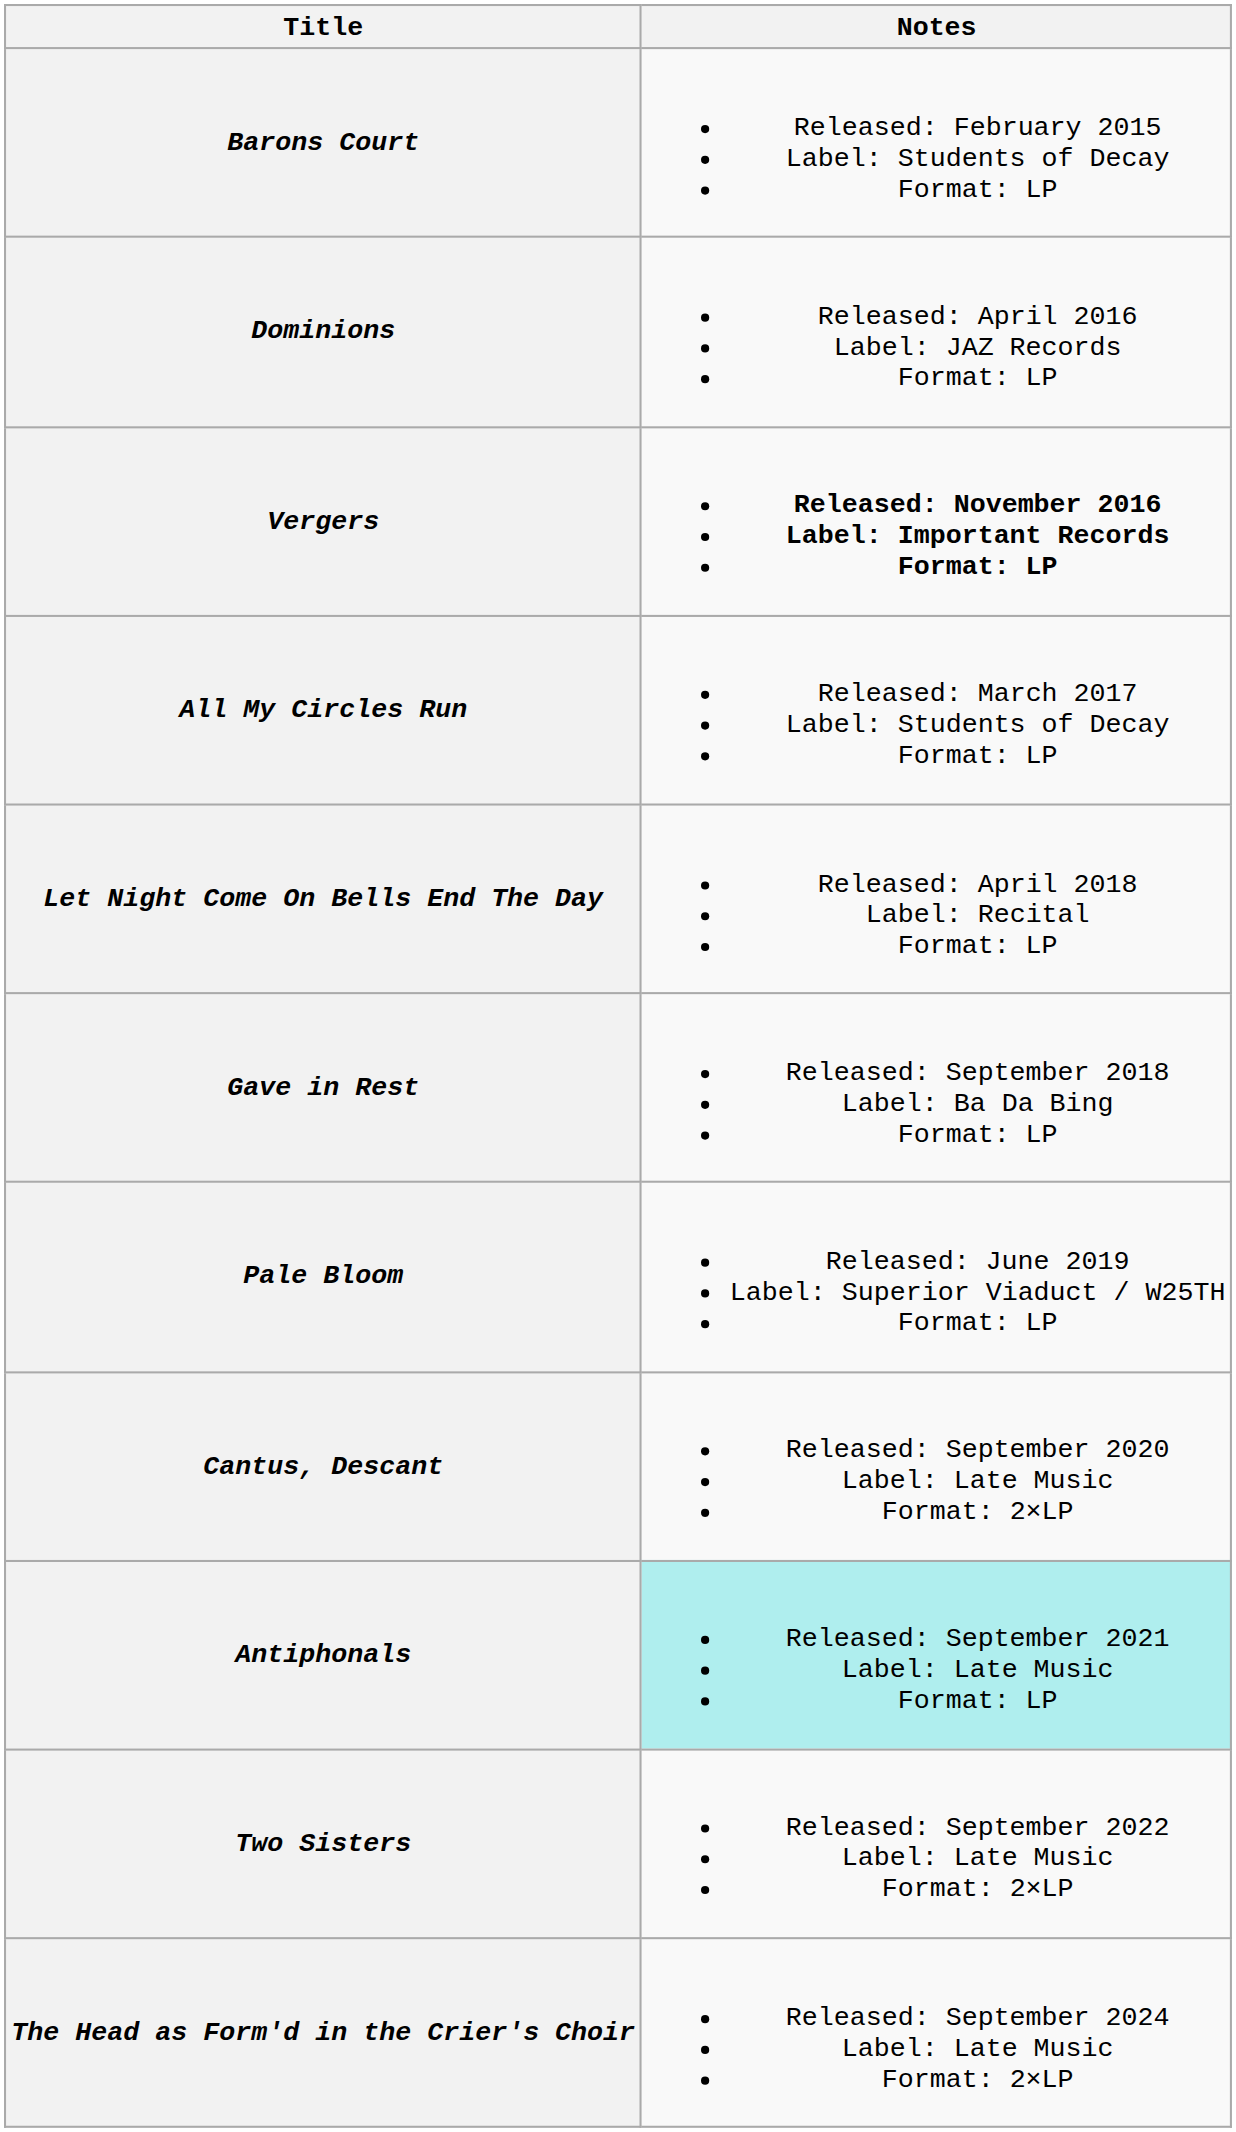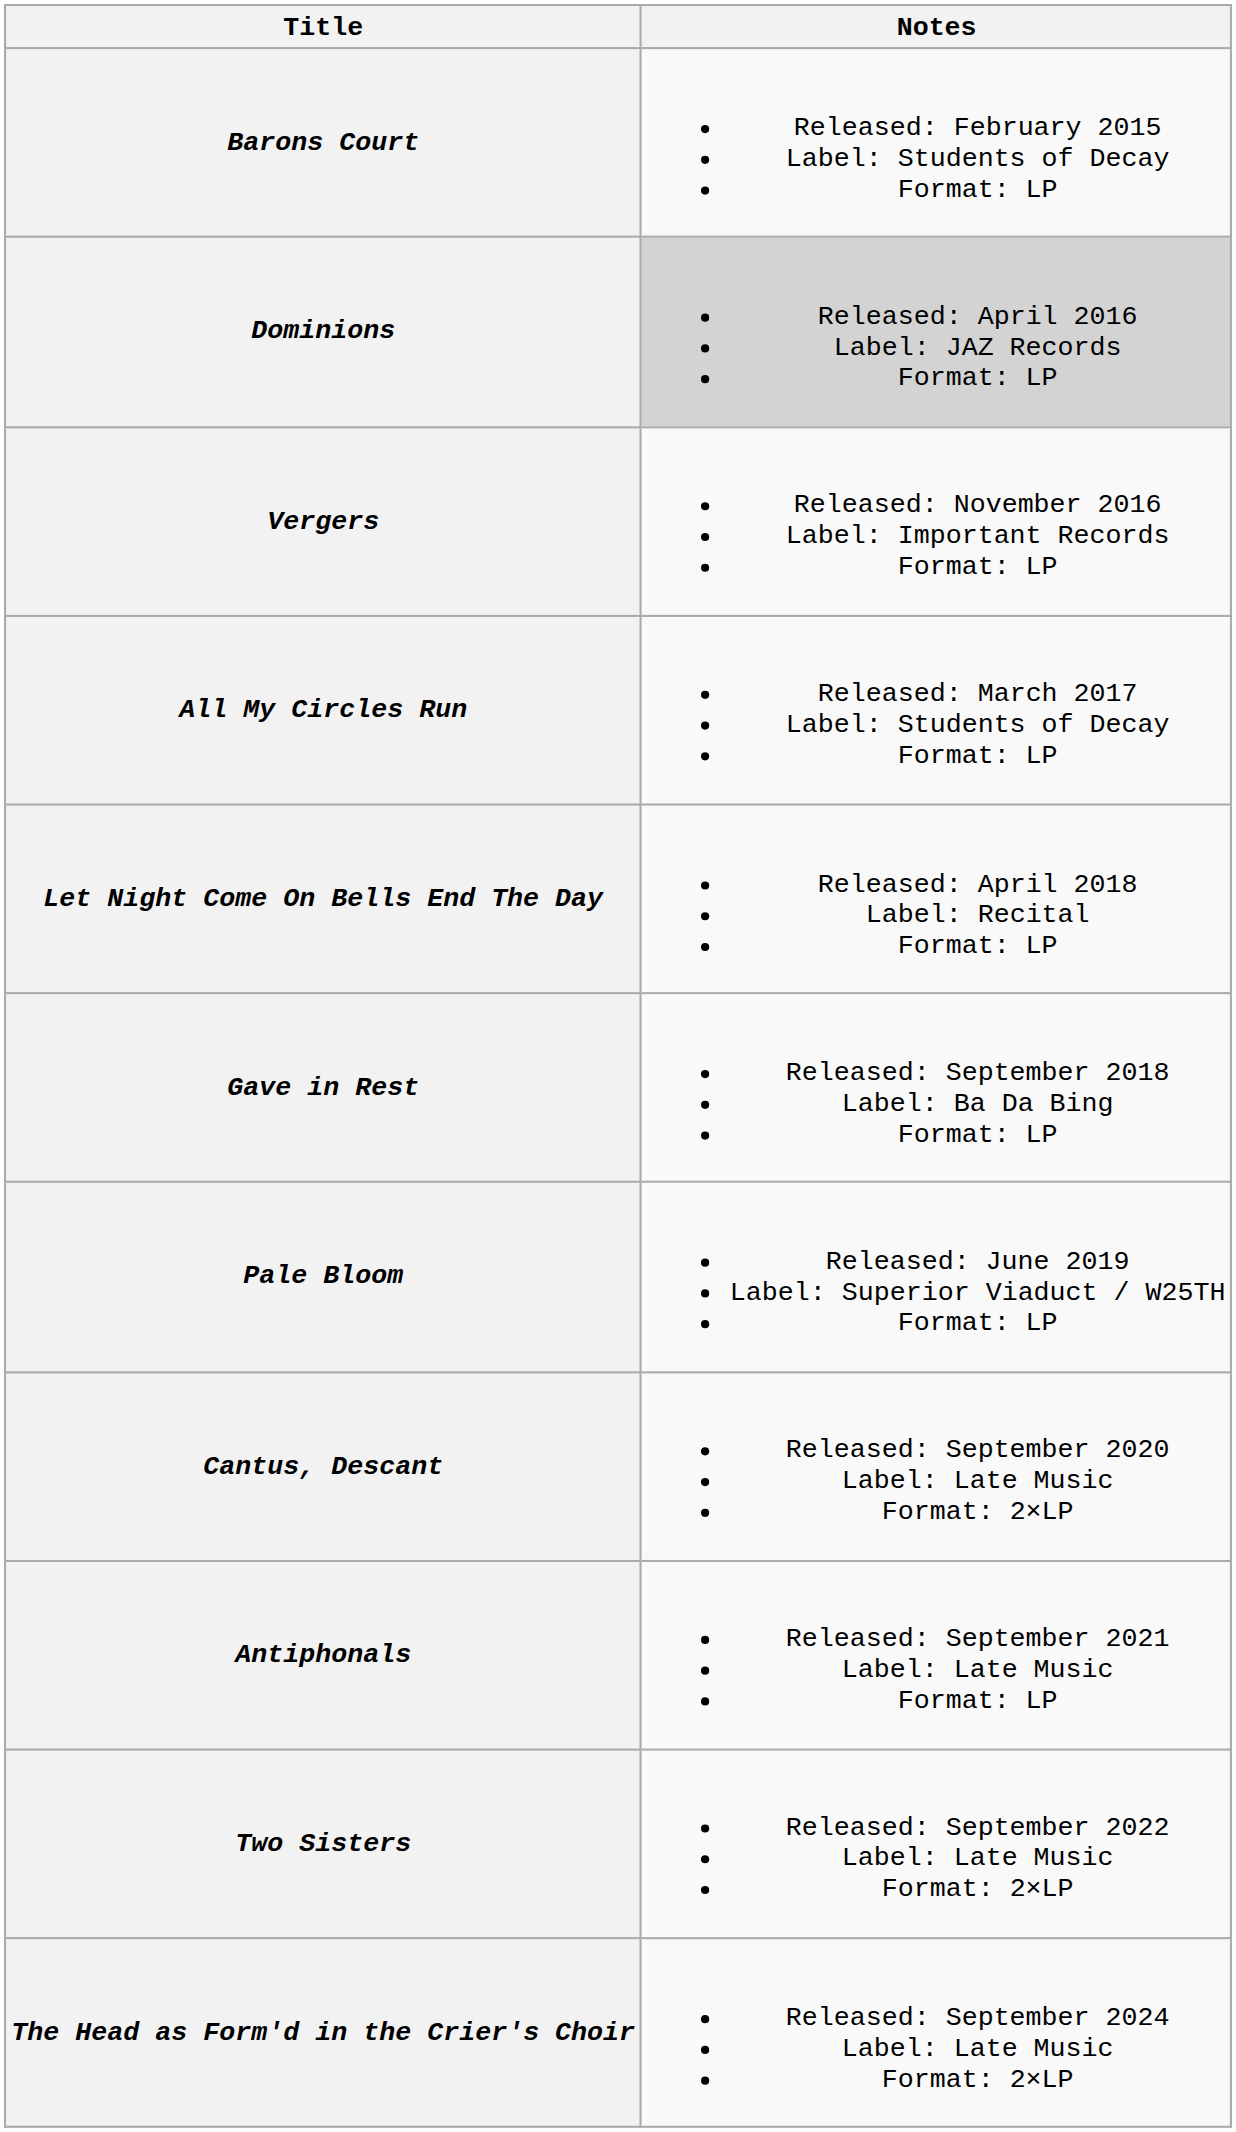(937, 347) no background -> (937, 347) lightgrey background
(937, 536) bold -> (937, 536) normal
(937, 1670) paleturquoise background -> (937, 1670) no background
